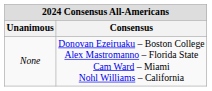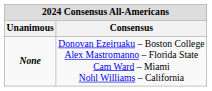(30, 61) normal -> (30, 61) bold
